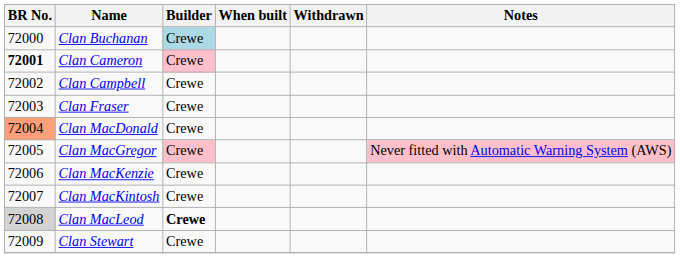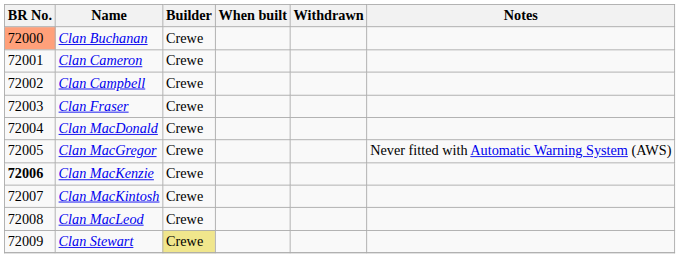(26, 38) no background -> (26, 38) lightsalmon background
(185, 38) lightblue background -> (185, 38) no background
(26, 60) bold -> (26, 60) normal
(185, 60) pink background -> (185, 60) no background
(26, 128) lightsalmon background -> (26, 128) no background
(185, 151) pink background -> (185, 151) no background
(521, 151) pink background -> (521, 151) no background
(26, 173) normal -> (26, 173) bold
(26, 219) lightgrey background -> (26, 219) no background
(186, 219) bold -> (185, 219) normal
(185, 241) no background -> (185, 241) khaki background
